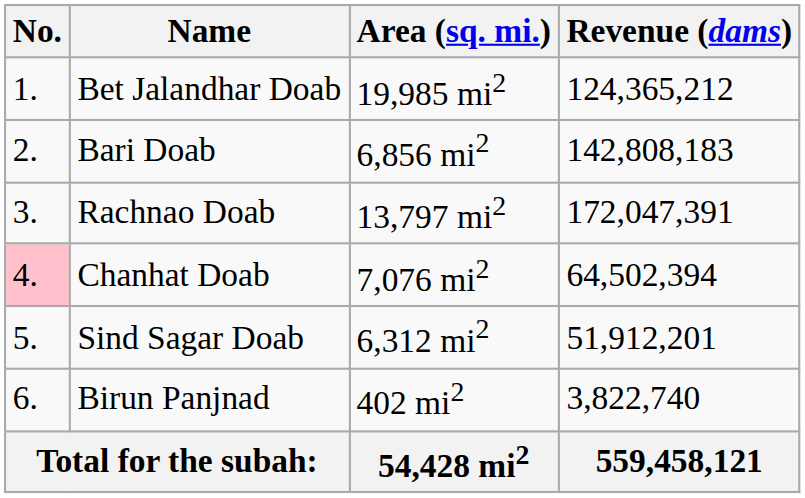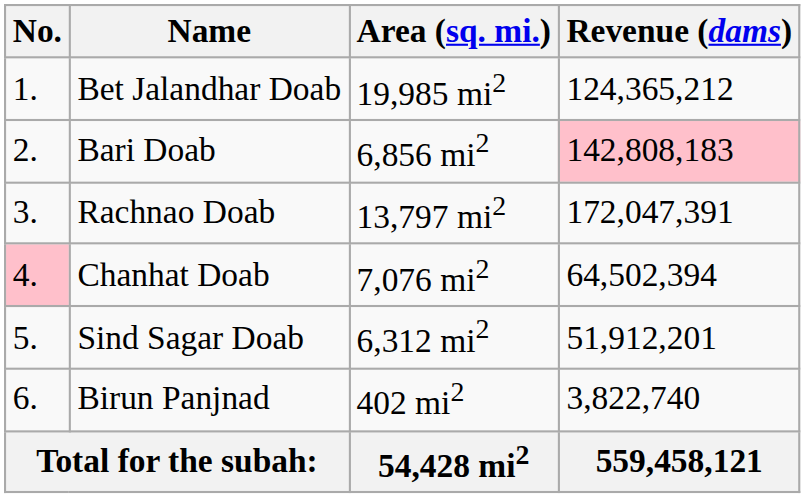(650, 150) no background -> (650, 150) pink background
